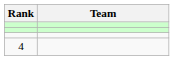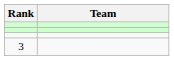(21, 46) 4 -> (21, 46) 3
